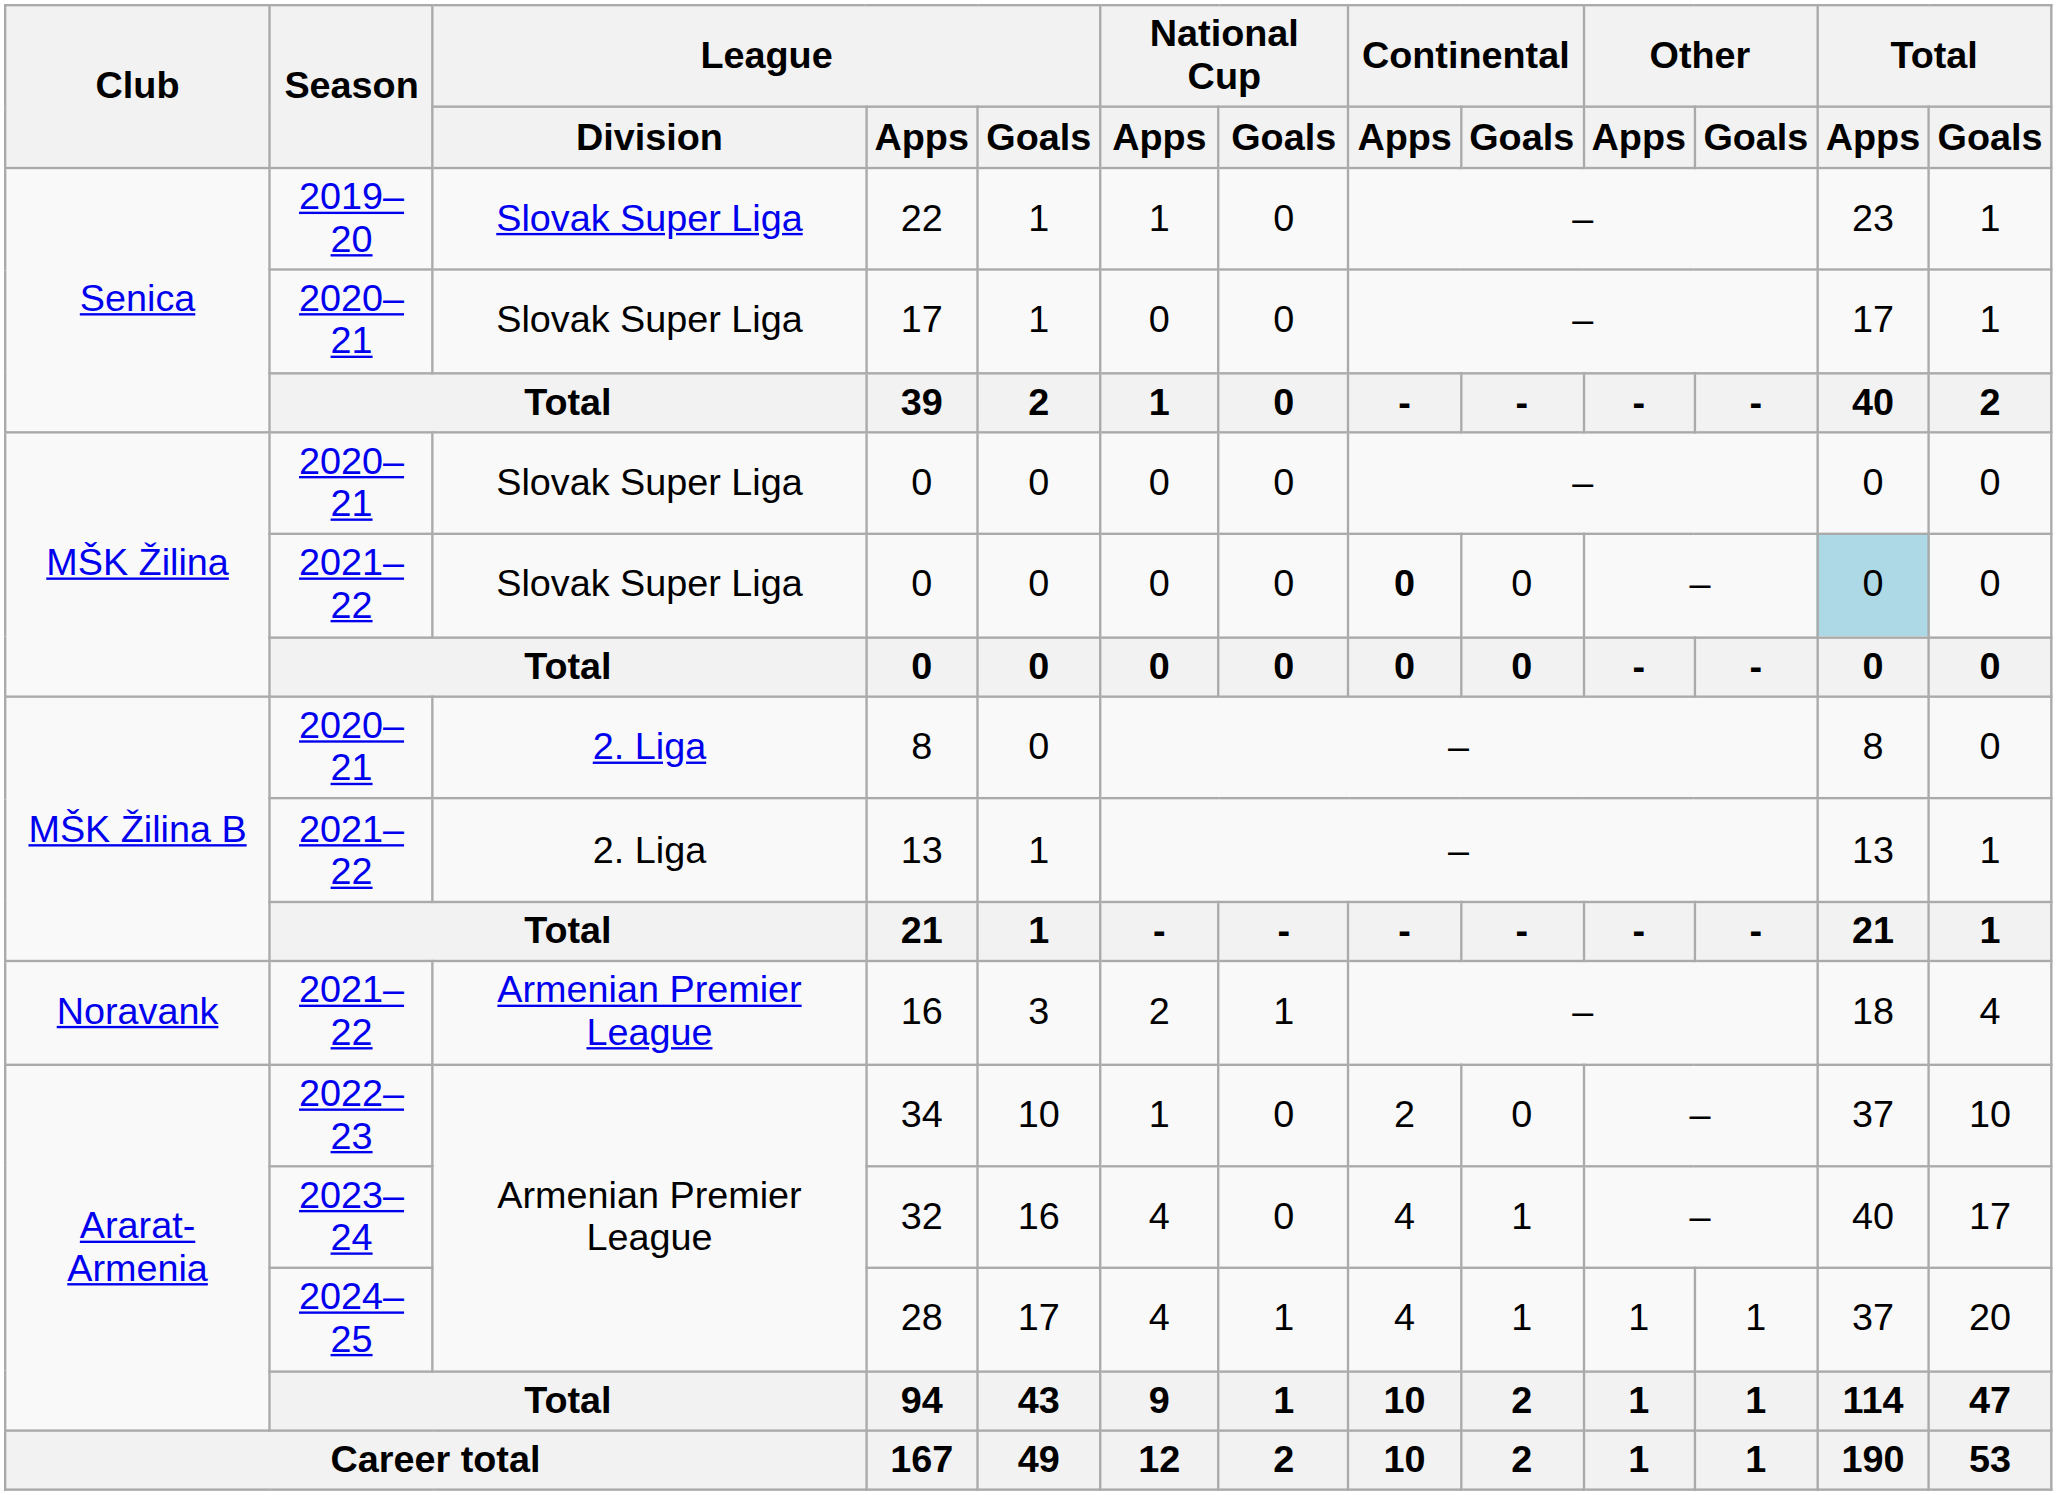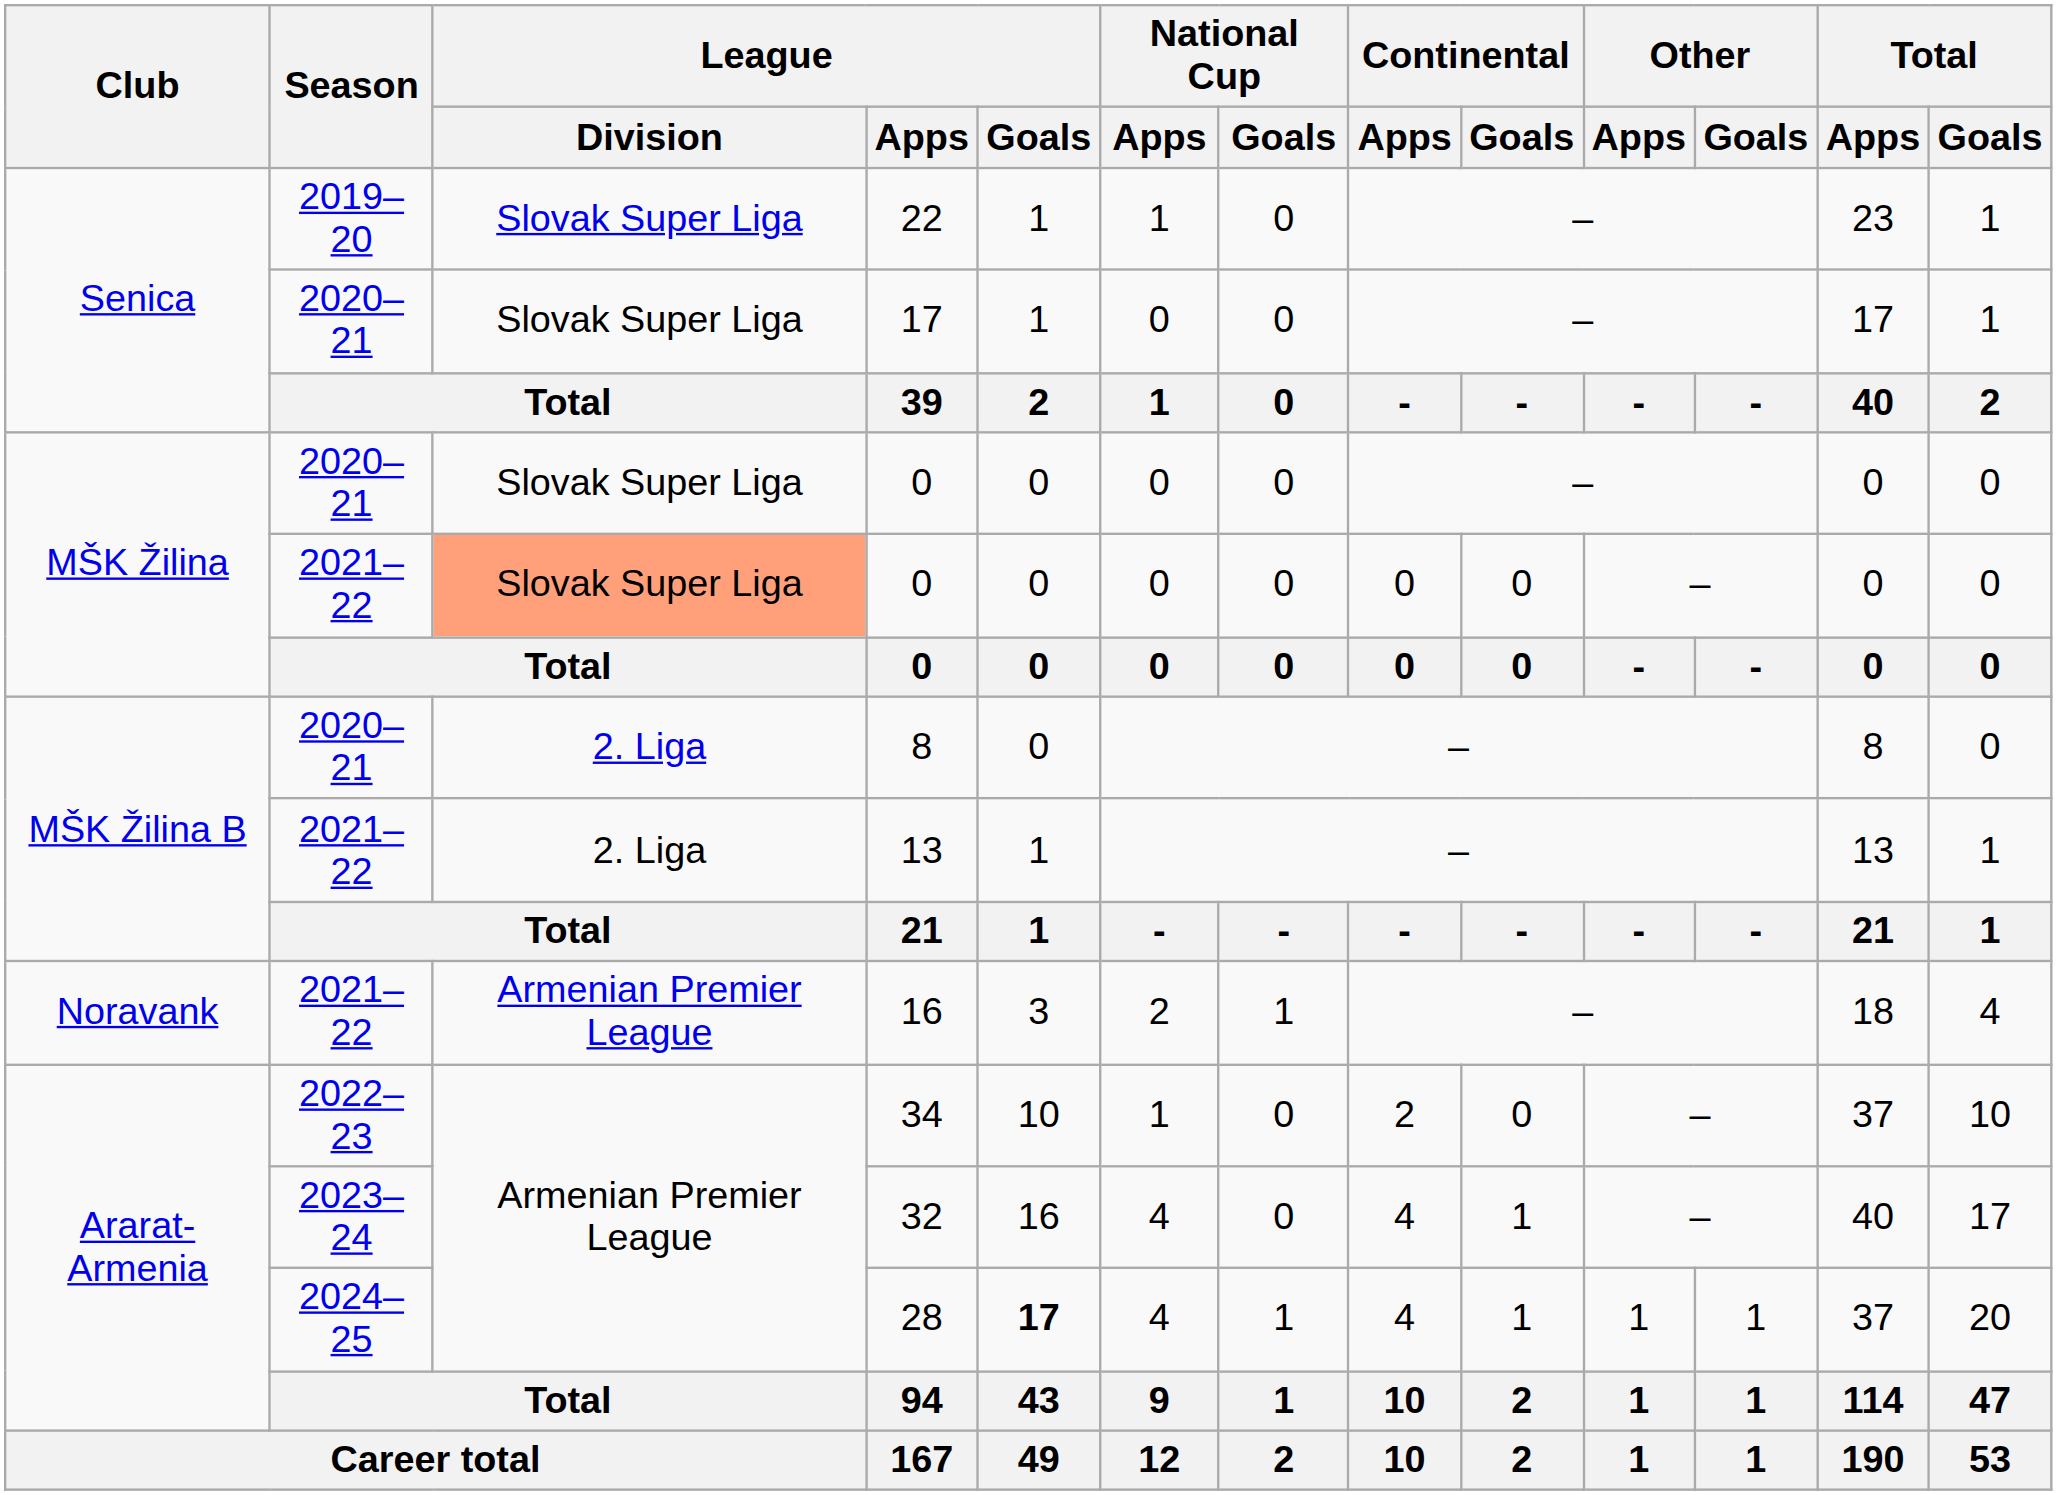(649, 584) no background -> (649, 584) lightsalmon background
(1405, 584) bold -> (1405, 584) normal
(1873, 584) lightblue background -> (1873, 584) no background
(1039, 1318) normal -> (1039, 1318) bold
